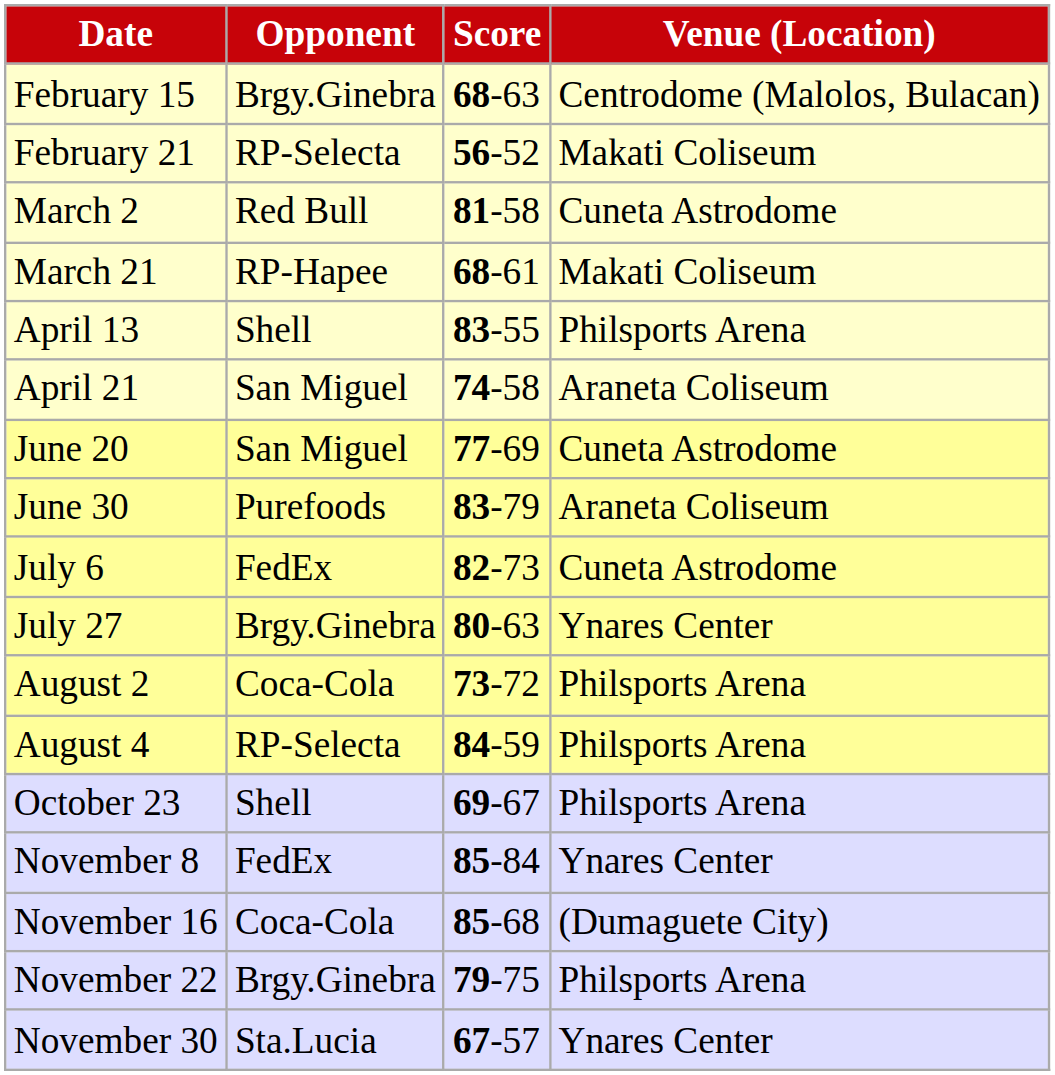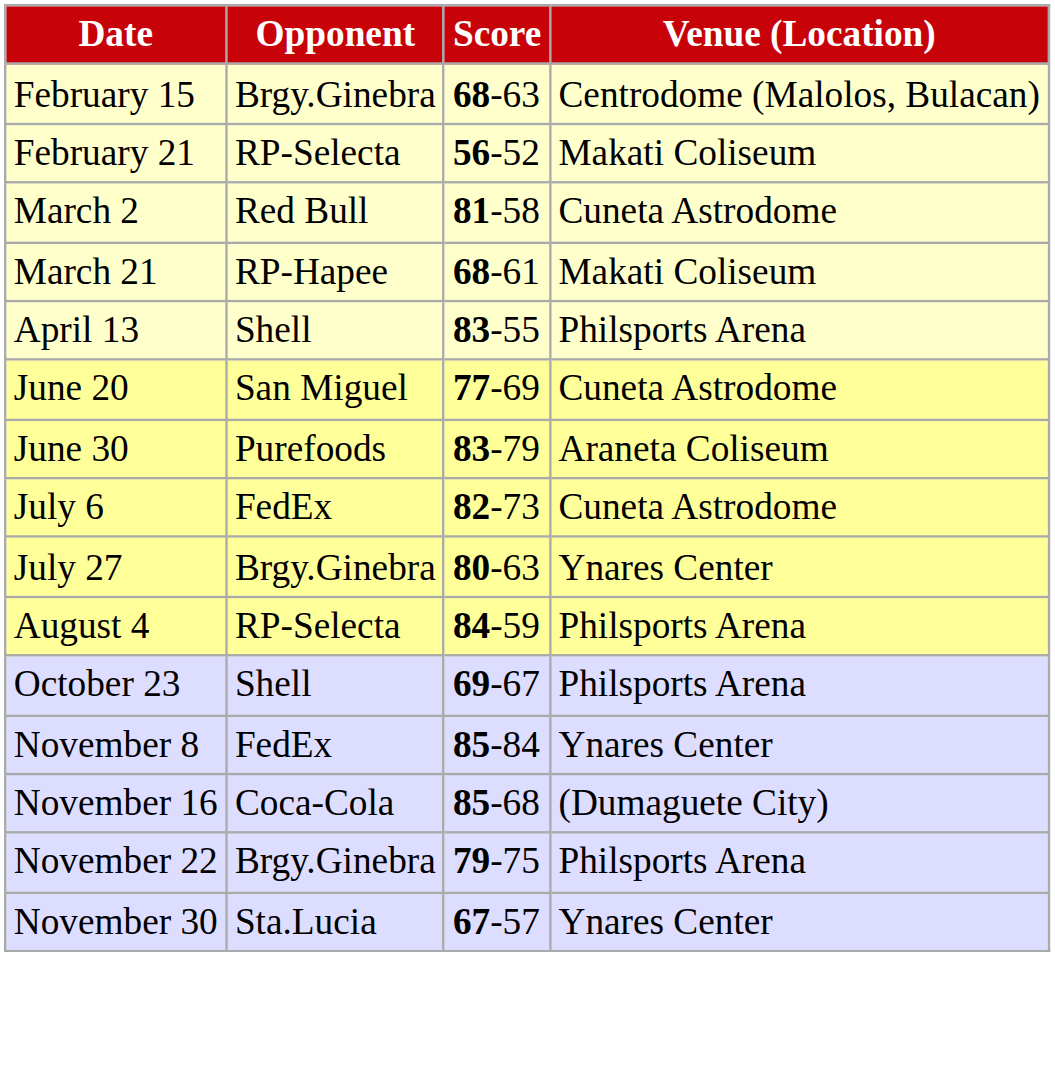- row: (76, 388)
- row: (82, 684)
